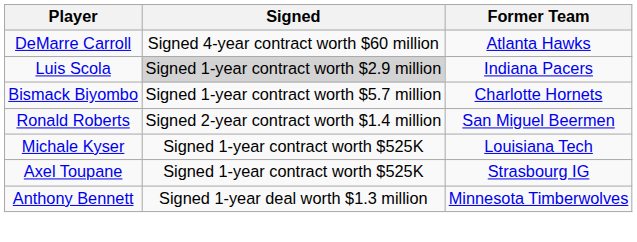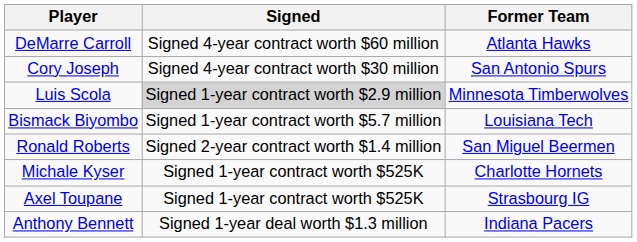+ row: (73, 69)
(539, 69) Indiana Pacers -> (539, 95) Minnesota Timberwolves
(539, 95) Charlotte Hornets -> (539, 120) Louisiana Tech
(539, 146) Louisiana Tech -> (539, 172) Charlotte Hornets
(539, 198) Minnesota Timberwolves -> (539, 224) Indiana Pacers
